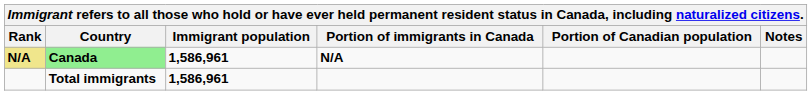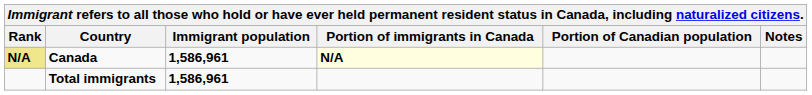(73, 57) lightgreen background -> (73, 57) no background
(332, 57) no background -> (332, 57) lightyellow background
